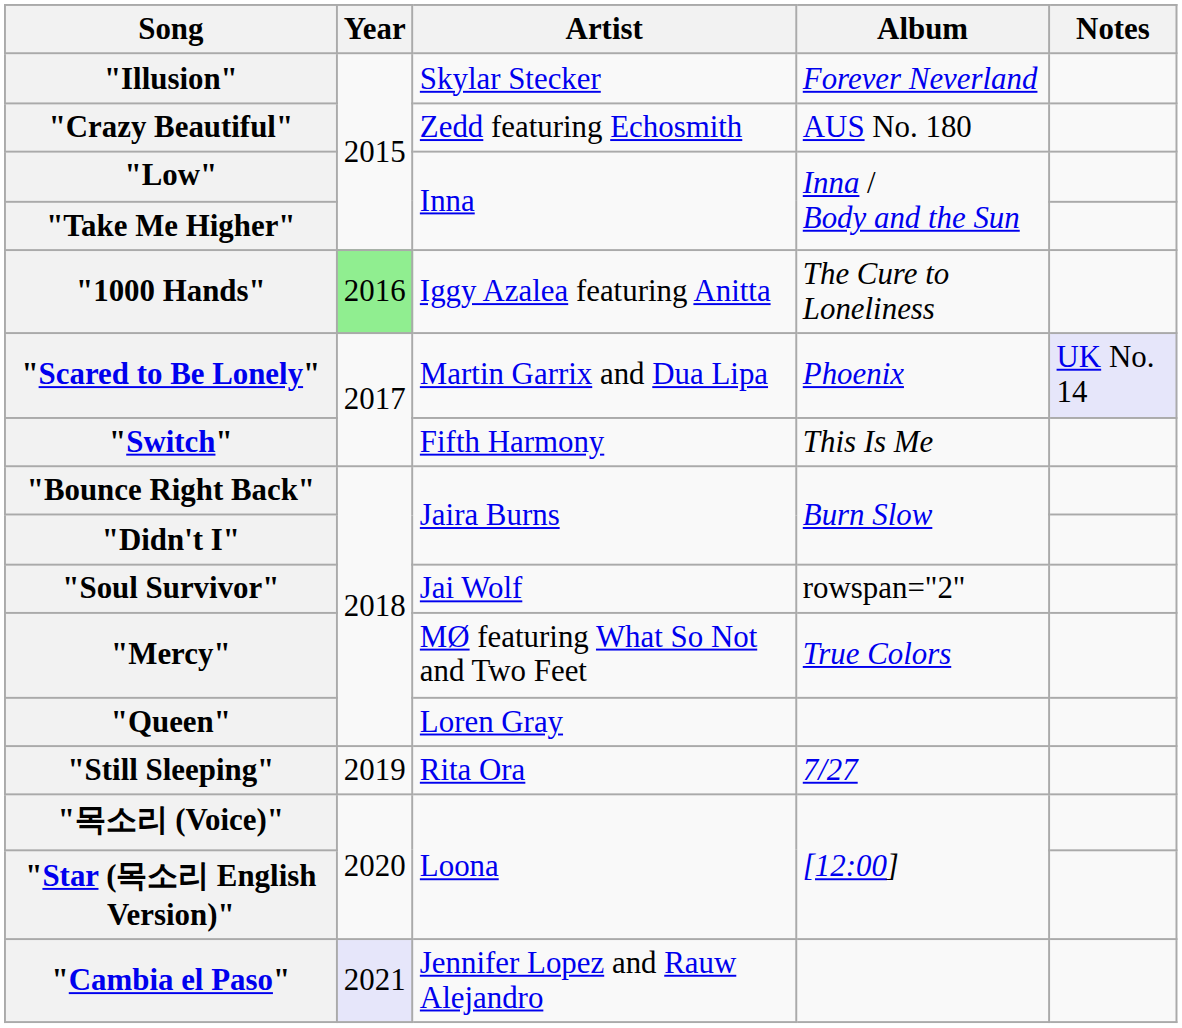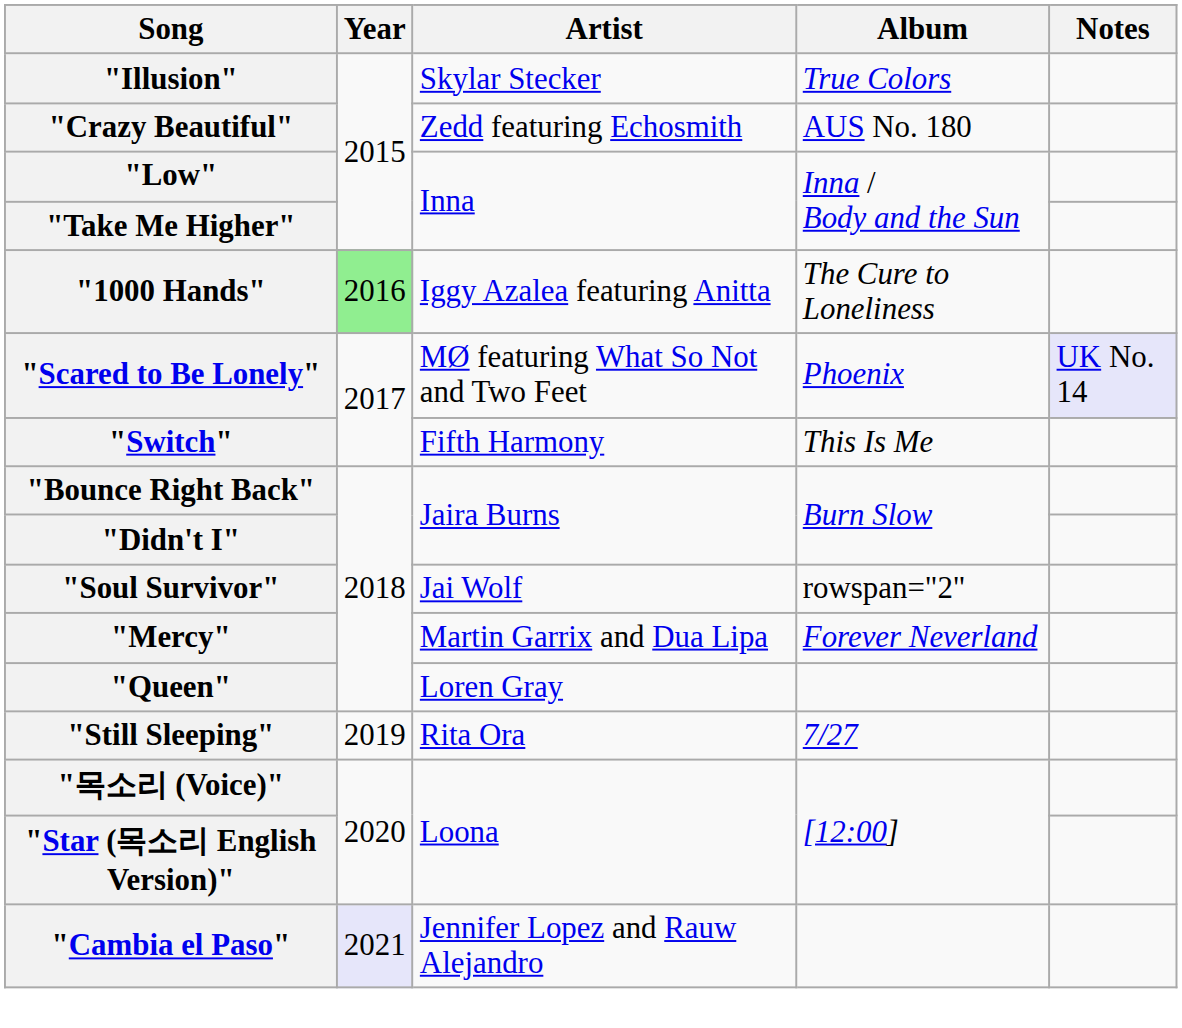(920, 77) Forever Neverland -> (877, 77) True Colors
(594, 374) Martin Garrix and Dua Lipa -> (589, 374) MØ featuring What So Not and Two Feet
(589, 654) MØ featuring What So Not and Two Feet -> (594, 637) Martin Garrix and Dua Lipa
(877, 654) True Colors -> (920, 637) Forever Neverland
